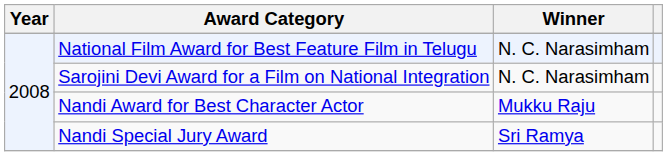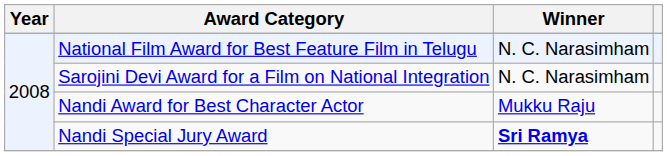(541, 135) normal -> (543, 135) bold
